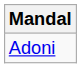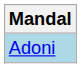(32, 47) no background -> (32, 47) lightblue background
